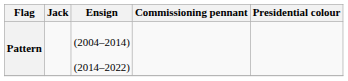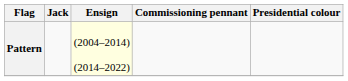(102, 54) no background -> (102, 54) lightyellow background
